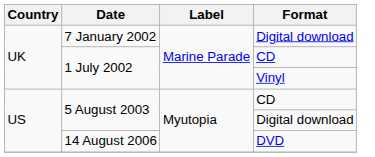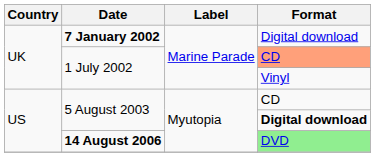(110, 36) normal -> (112, 36) bold
(266, 57) no background -> (270, 57) lightsalmon background
(305, 120) normal -> (314, 120) bold
(111, 141) normal -> (113, 141) bold
(270, 141) no background -> (275, 141) lightgreen background
